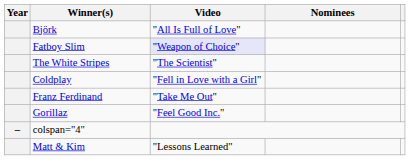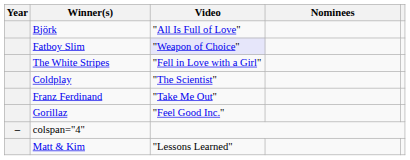(185, 63) "The Scientist" -> (207, 63) "Fell in Love with a Girl"
(207, 79) "Fell in Love with a Girl" -> (185, 79) "The Scientist"
